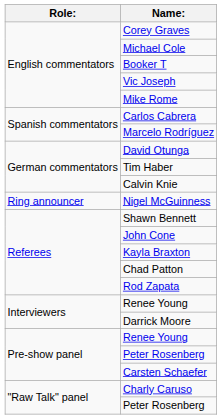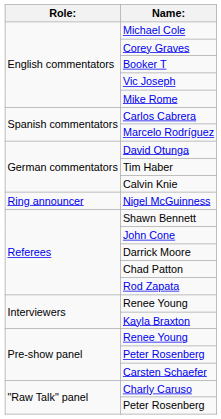(156, 30) Corey Graves -> (154, 30) Michael Cole
(154, 47) Michael Cole -> (156, 47) Corey Graves
(157, 252) Kayla Braxton -> (157, 252) Darrick Moore
(157, 320) Darrick Moore -> (157, 320) Kayla Braxton
